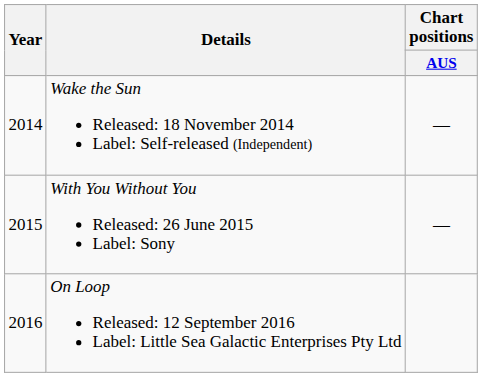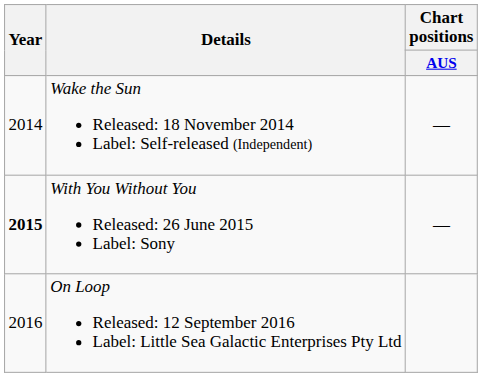(25, 224) normal -> (25, 224) bold
